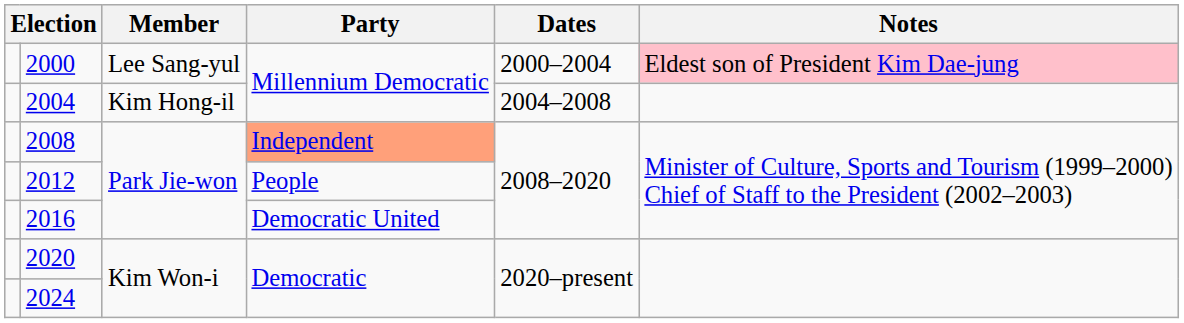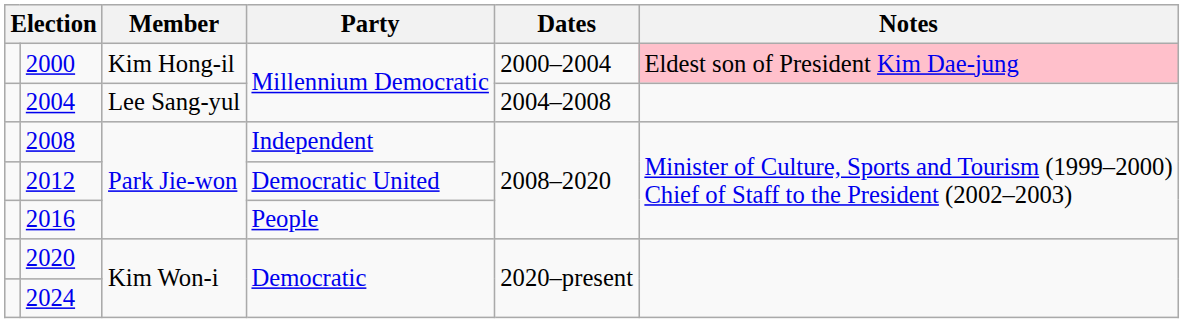(174, 63) Lee Sang-yul -> (171, 63) Kim Hong-il
(171, 102) Kim Hong-il -> (174, 102) Lee Sang-yul
(312, 141) lightsalmon background -> (312, 141) no background
(285, 180) People -> (346, 180) Democratic United
(346, 219) Democratic United -> (285, 219) People
